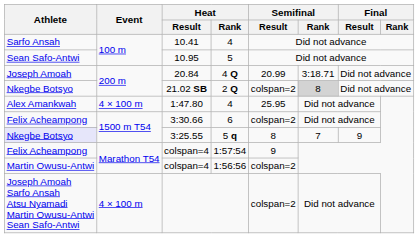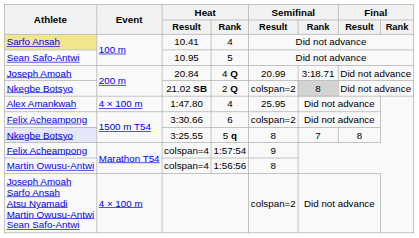(33, 43) no background -> (33, 43) khaki background
(359, 135) 9 -> (359, 135) 8
(273, 166) colspan=2 -> (273, 166) 8
